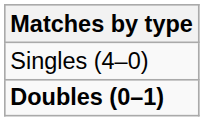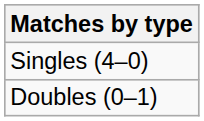(87, 98) bold -> (84, 98) normal
